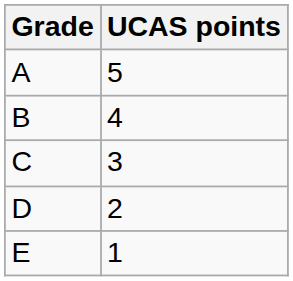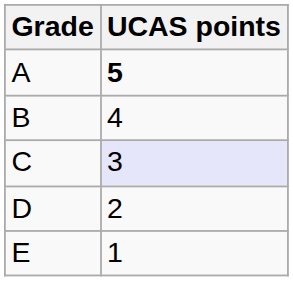(115, 72) normal -> (115, 72) bold
(115, 162) no background -> (115, 162) lavender background
